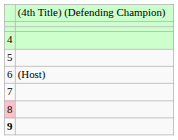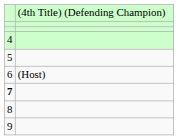(10, 92) normal -> (10, 92) bold
(10, 109) pink background -> (10, 109) no background
(10, 126) bold -> (10, 126) normal
